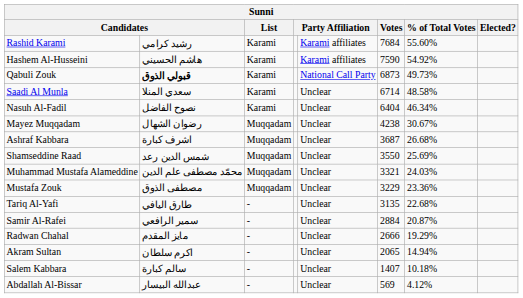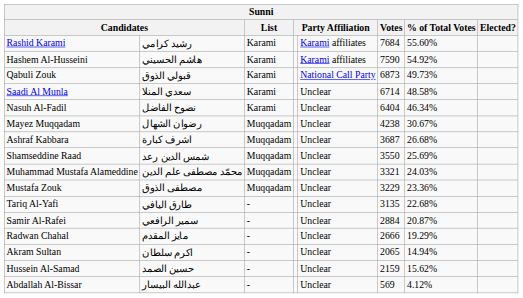(167, 75) bold -> (167, 75) normal
+ row: (43, 268)
- row: (37, 268)
